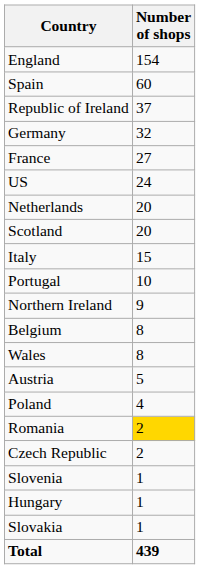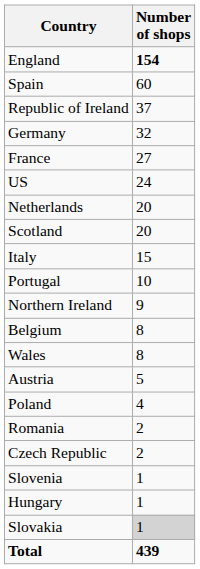(148, 59) normal -> (148, 59) bold
(140, 428) gold background -> (140, 428) no background
(140, 527) no background -> (140, 527) lightgrey background
